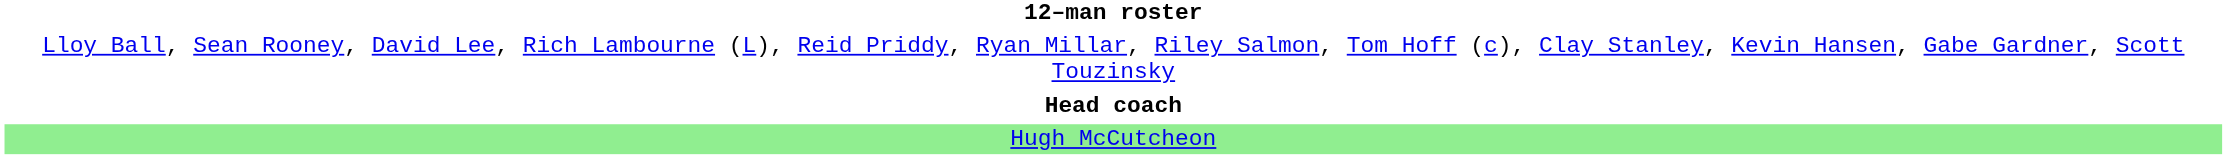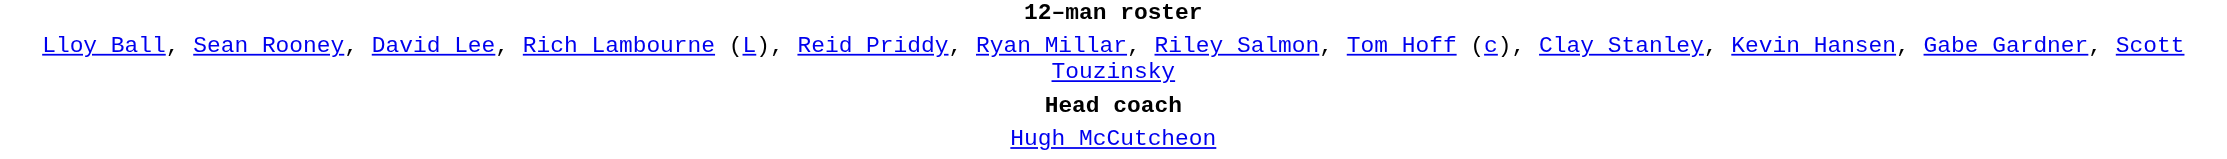(1113, 139) lightgreen background -> (1113, 139) no background
